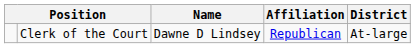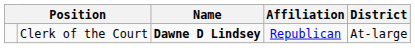(207, 33) normal -> (207, 33) bold
